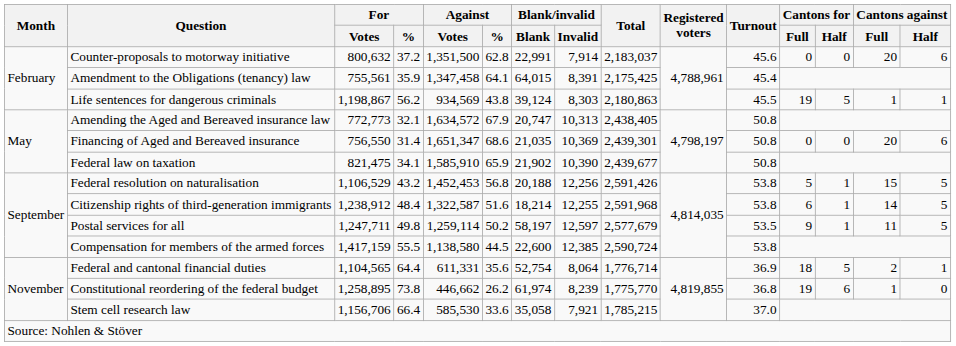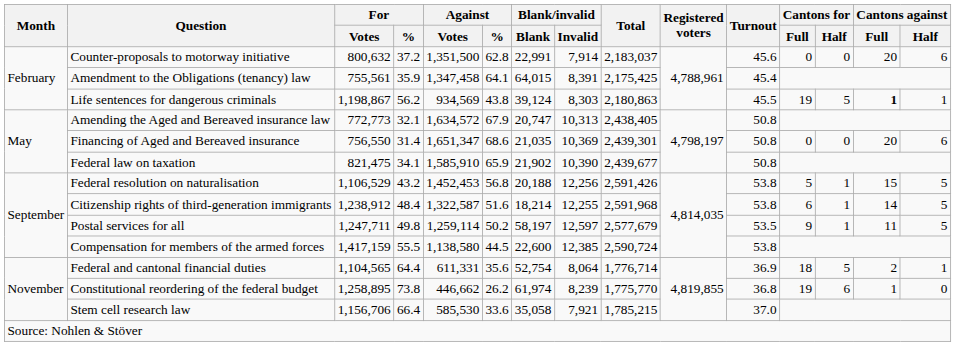(894, 99) normal -> (894, 99) bold
